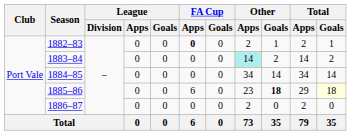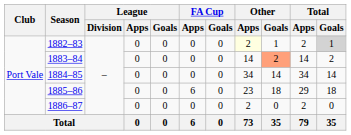(193, 43) bold -> (193, 43) normal
(248, 43) no background -> (248, 43) lightyellow background
(331, 43) no background -> (331, 43) lightgrey background
(248, 59) paleturquoise background -> (248, 59) no background
(276, 59) no background -> (276, 59) lightsalmon background
(276, 91) bold -> (276, 91) normal
(331, 91) lightyellow background -> (331, 91) no background
